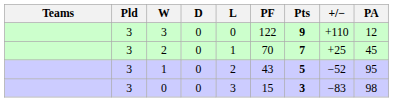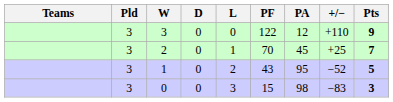columns swapped: (371, 13) <-> (302, 13)
